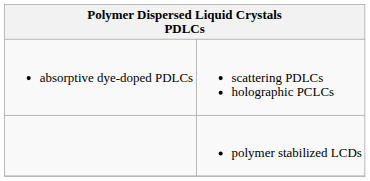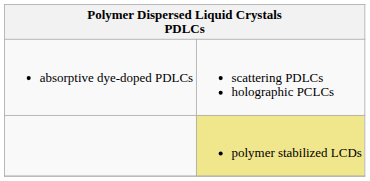(280, 153) no background -> (280, 153) khaki background
